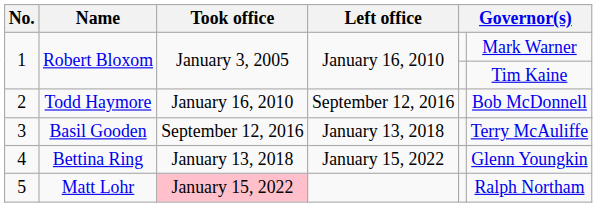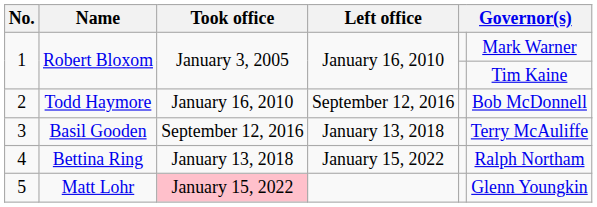(529, 159) Glenn Youngkin -> (529, 159) Ralph Northam
(529, 187) Ralph Northam -> (529, 187) Glenn Youngkin
